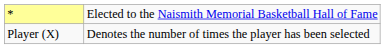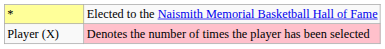(228, 33) no background -> (228, 33) pink background
